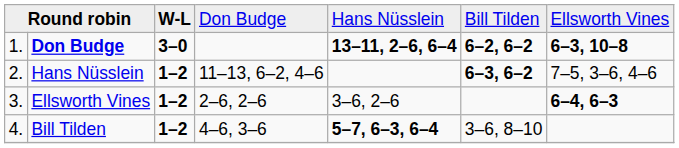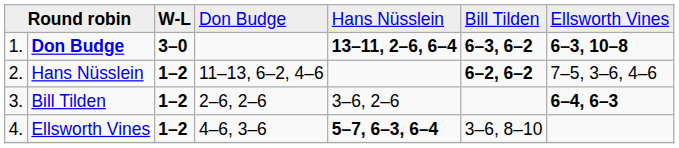(499, 46) 6–2, 6–2 -> (499, 46) 6–3, 6–2
(499, 74) 6–3, 6–2 -> (499, 74) 6–2, 6–2
(91, 101) Ellsworth Vines -> (69, 101) Bill Tilden
(69, 129) Bill Tilden -> (91, 129) Ellsworth Vines
